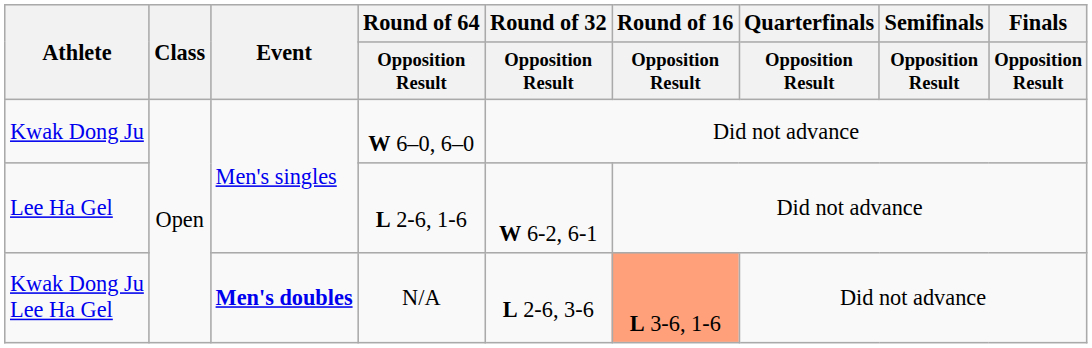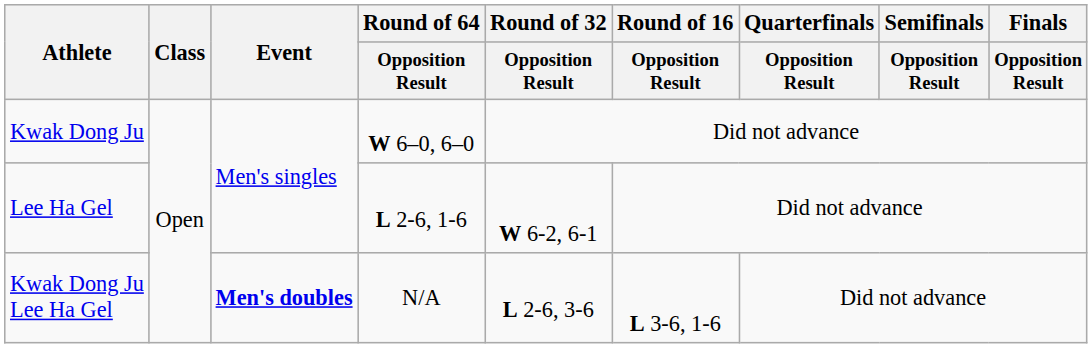(675, 323) lightsalmon background -> (675, 323) no background
